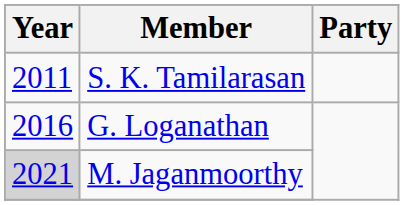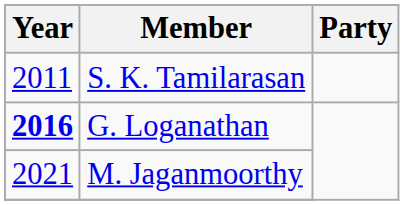(43, 125) normal -> (43, 125) bold
(43, 174) lightgrey background -> (43, 174) no background
